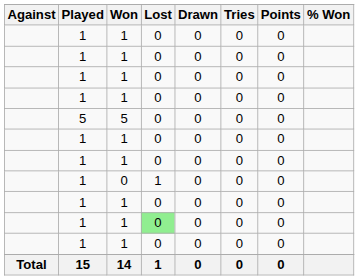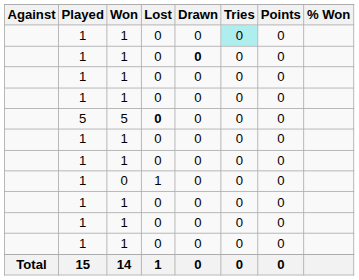(239, 35) no background -> (239, 35) paleturquoise background
(198, 56) normal -> (198, 56) bold
(158, 118) normal -> (158, 118) bold
(158, 222) lightgreen background -> (158, 222) no background
